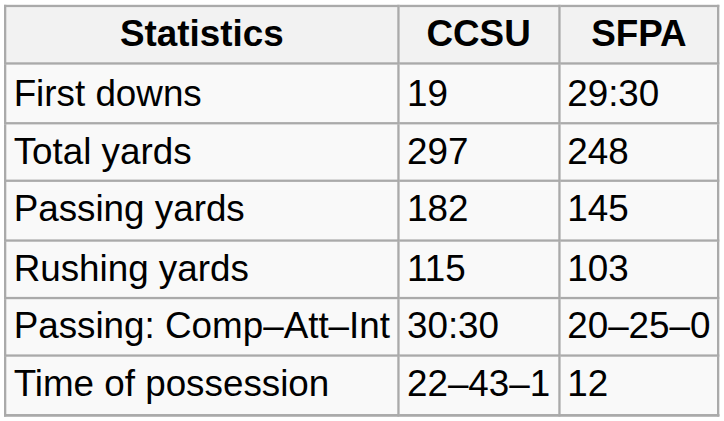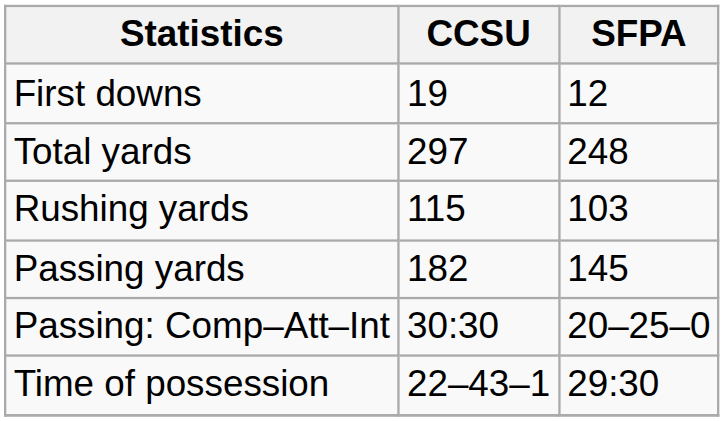(613, 92) 29:30 -> (588, 92) 12
rows swapped: (131, 267) <-> (129, 209)
(588, 384) 12 -> (613, 384) 29:30
